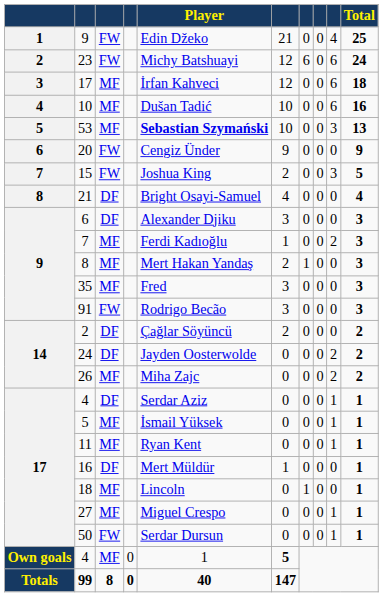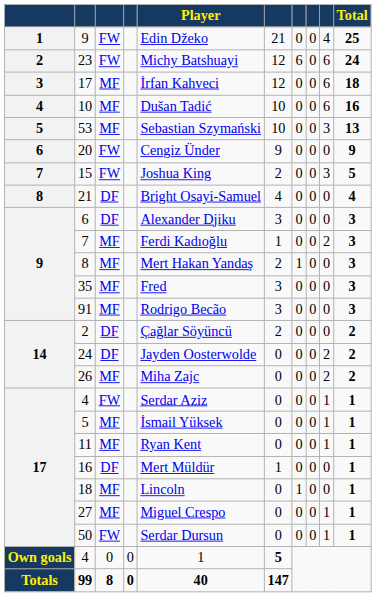(204, 128) bold -> (201, 128) normal
(109, 309) FW -> (109, 309) MF
(109, 399) DF -> (109, 399) FW
(109, 557) MF -> (109, 557) 0
